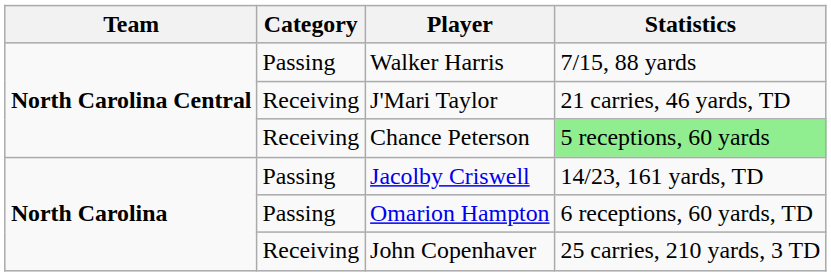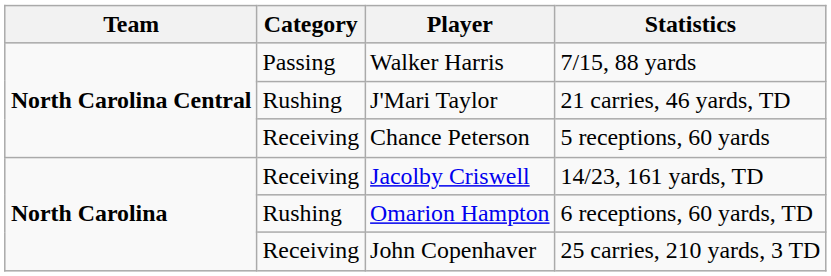(311, 99) Receiving -> (302, 99) Rushing
(665, 137) lightgreen background -> (665, 137) no background
(299, 175) Passing -> (311, 175) Receiving
(299, 213) Passing -> (302, 213) Rushing
